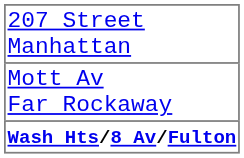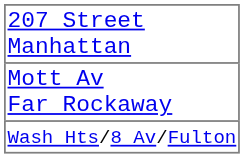(122, 137) bold -> (122, 138) normal
